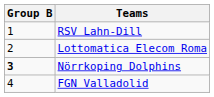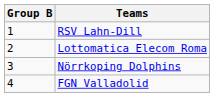(10, 66) bold -> (10, 66) normal
